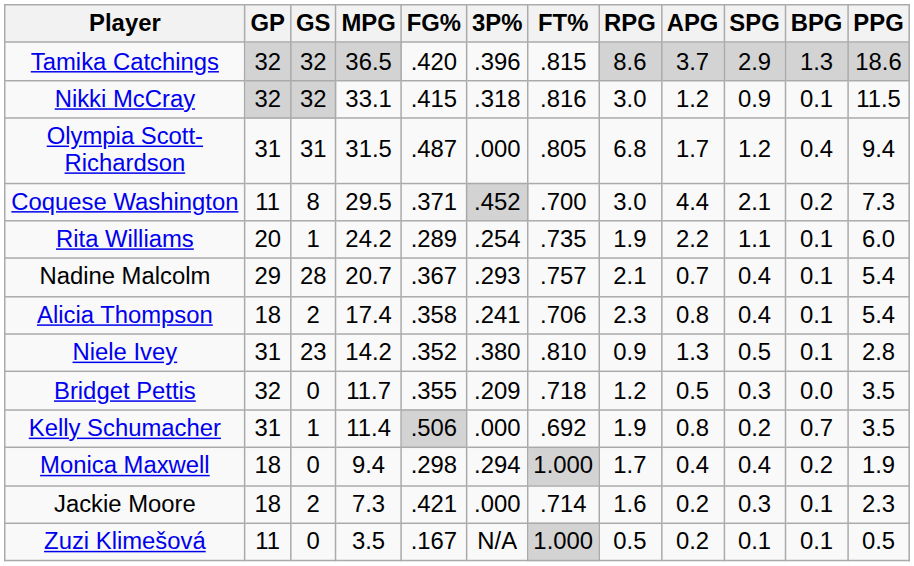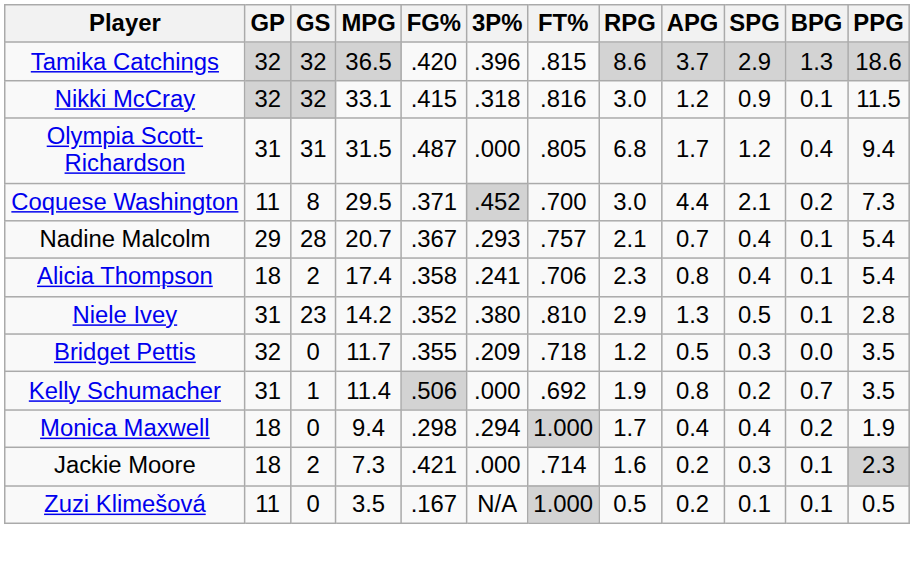- row: (125, 239)
(630, 352) 0.9 -> (630, 314) 2.9
(878, 503) no background -> (878, 466) lightgrey background
